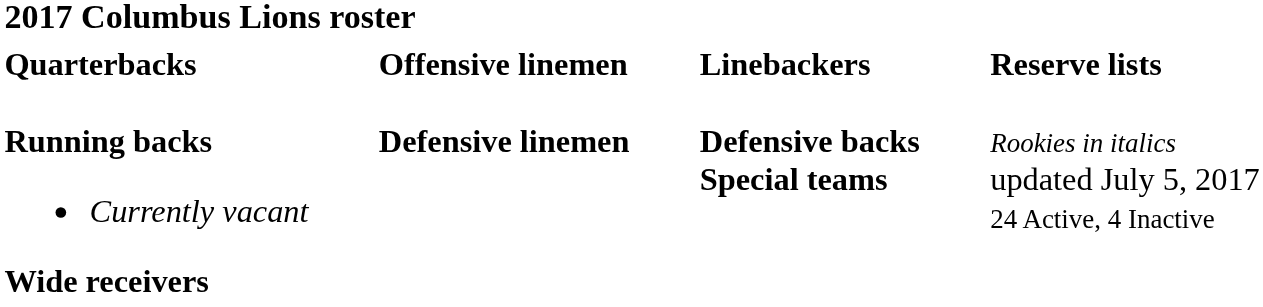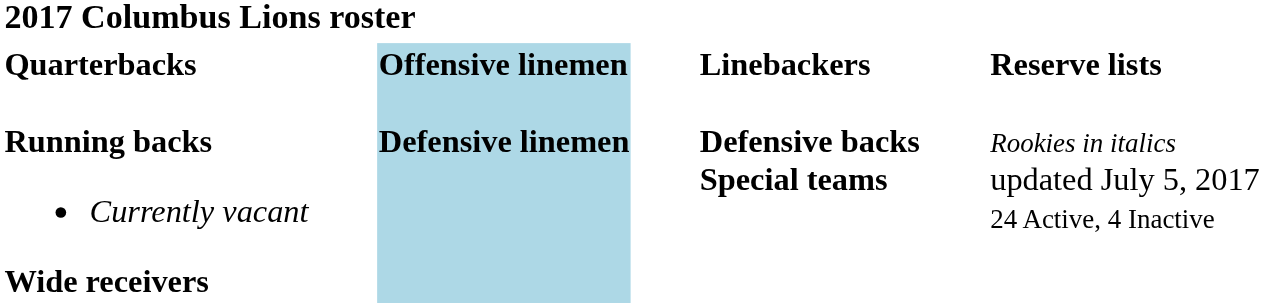(504, 102) no background -> (504, 102) lightblue background
